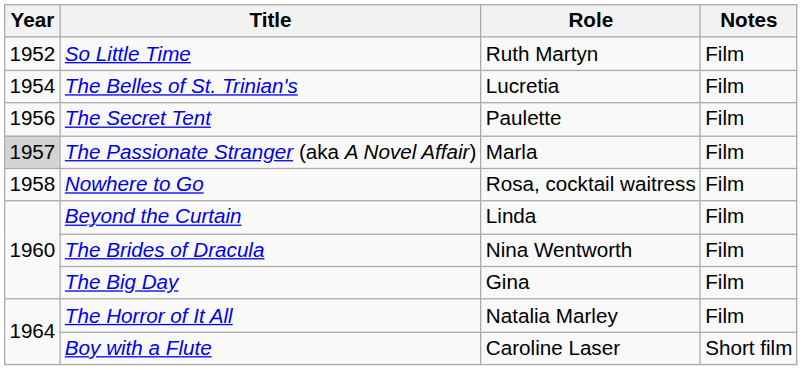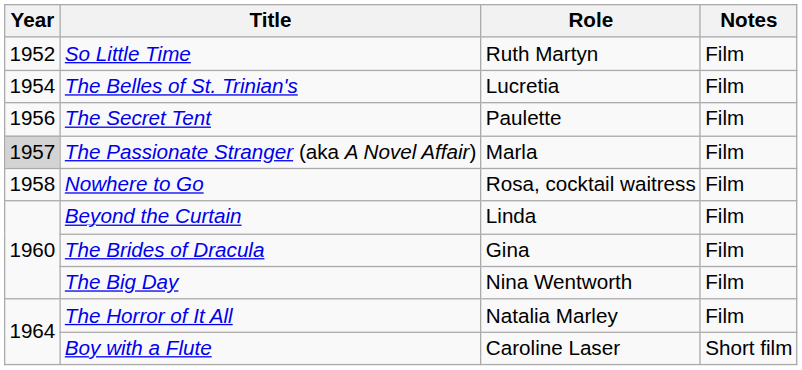(559, 250) Nina Wentworth -> (508, 250) Gina
(508, 282) Gina -> (559, 282) Nina Wentworth
